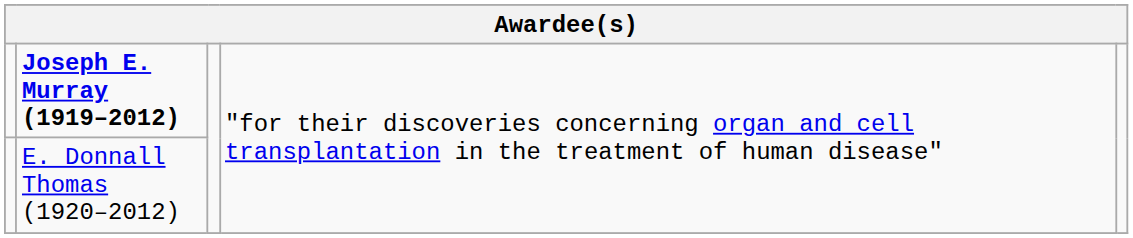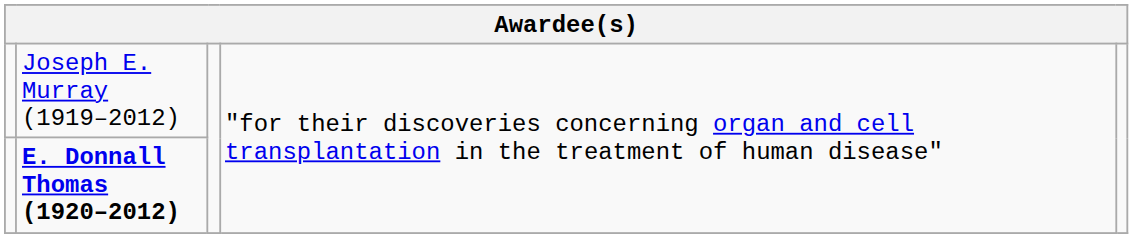(101, 91) bold -> (101, 91) normal
(101, 185) normal -> (101, 185) bold
